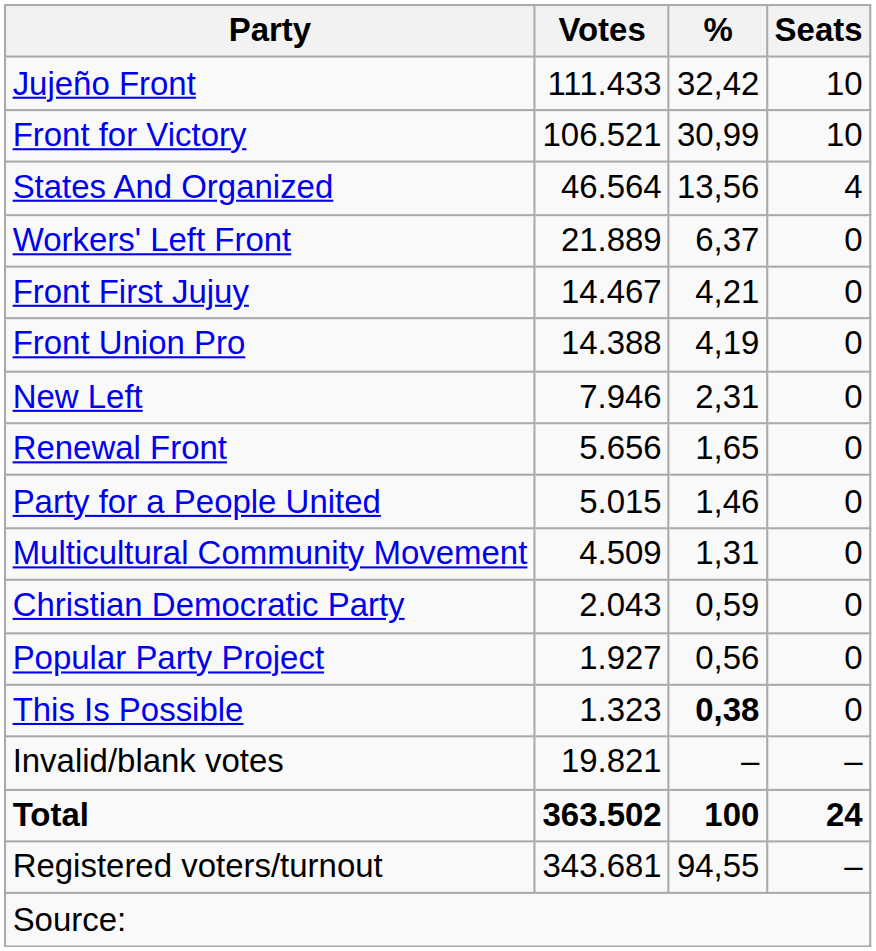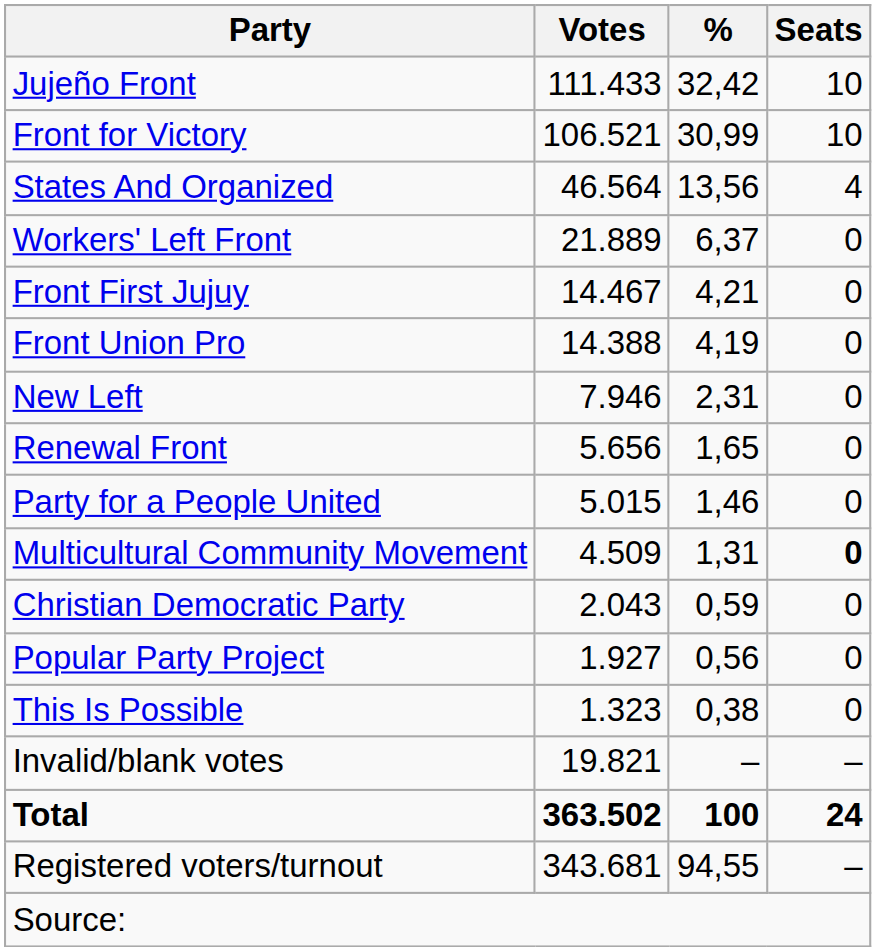(853, 553) normal -> (853, 553) bold
(727, 710) bold -> (727, 710) normal
